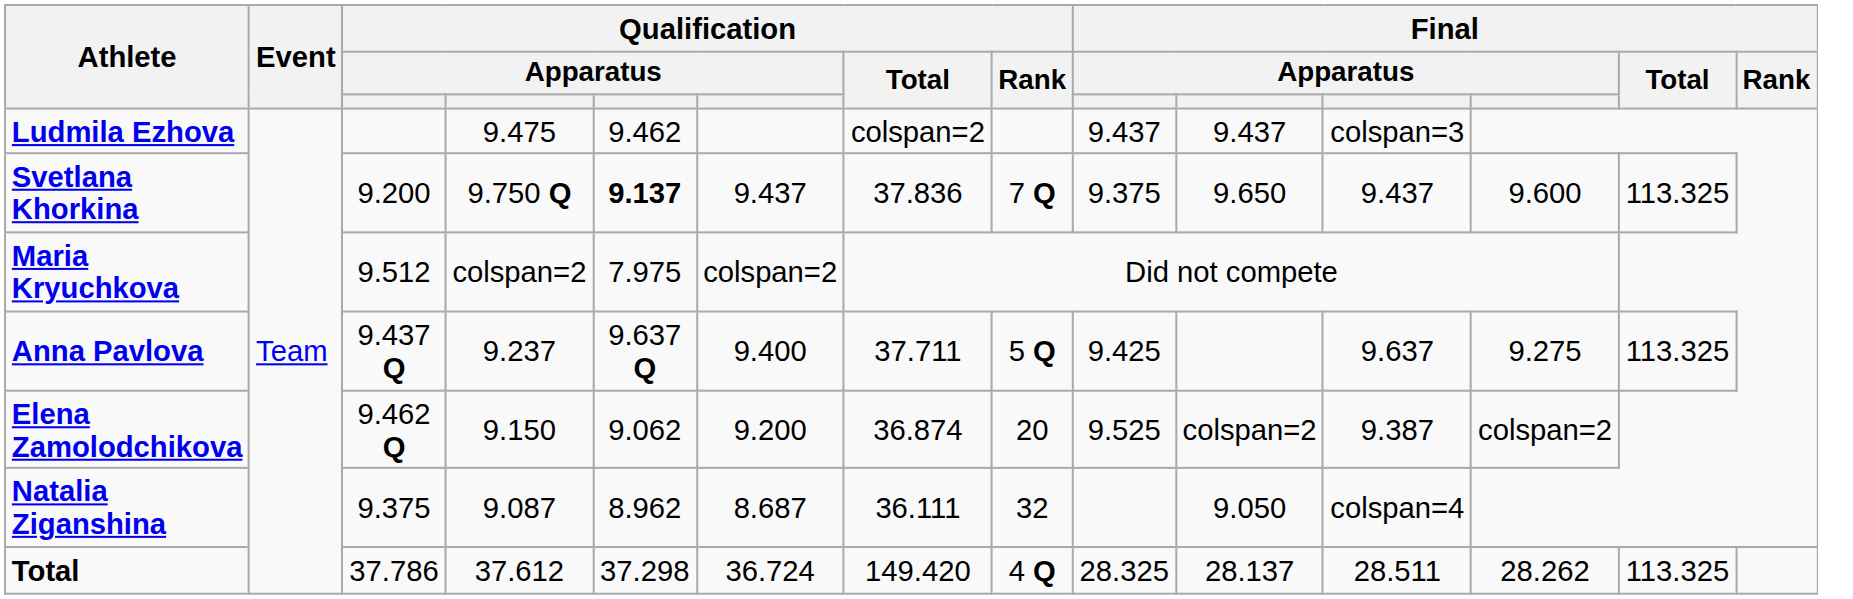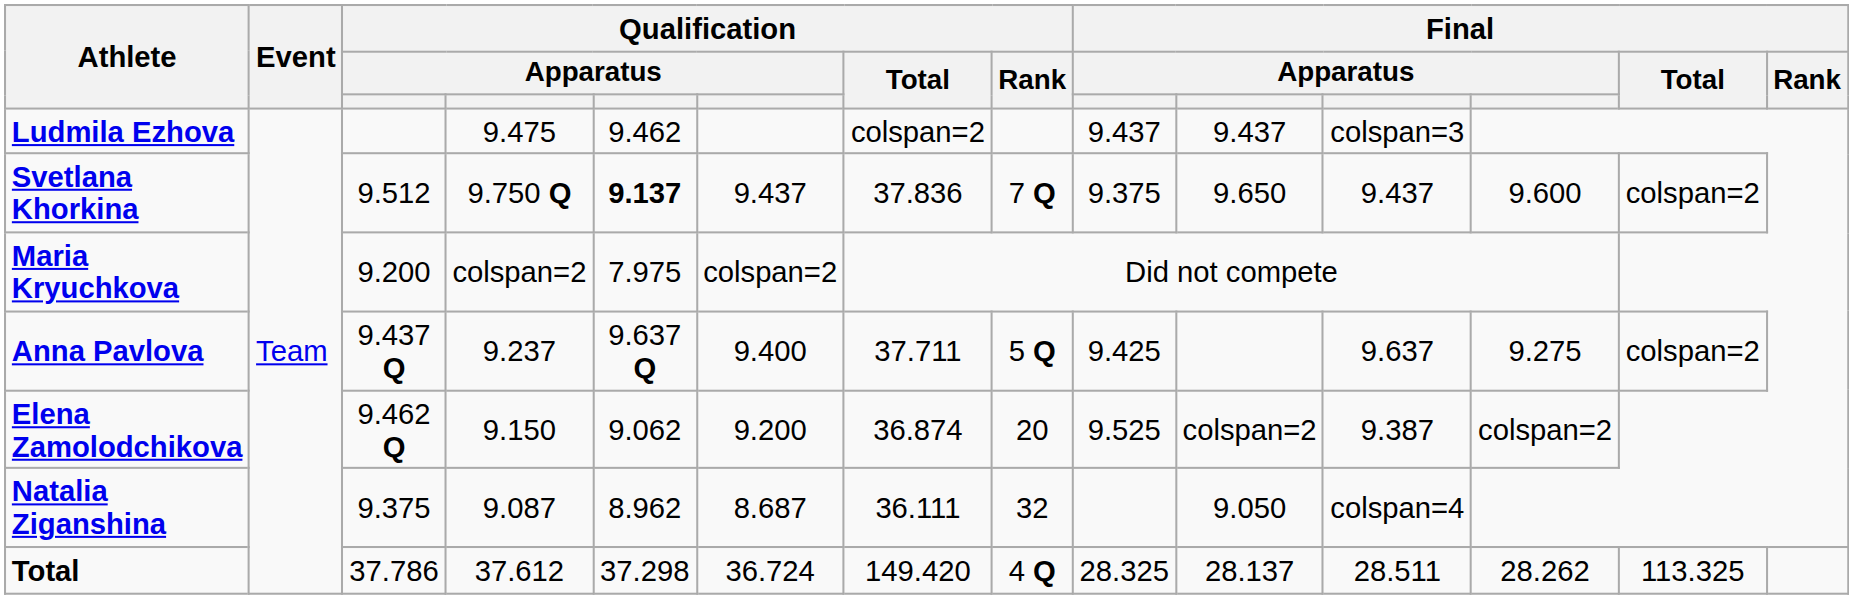(394, 194) 9.200 -> (394, 194) 9.512
(1677, 194) 113.325 -> (1693, 194) colspan=2
(394, 272) 9.512 -> (394, 272) 9.200
(1677, 351) 113.325 -> (1693, 351) colspan=2
